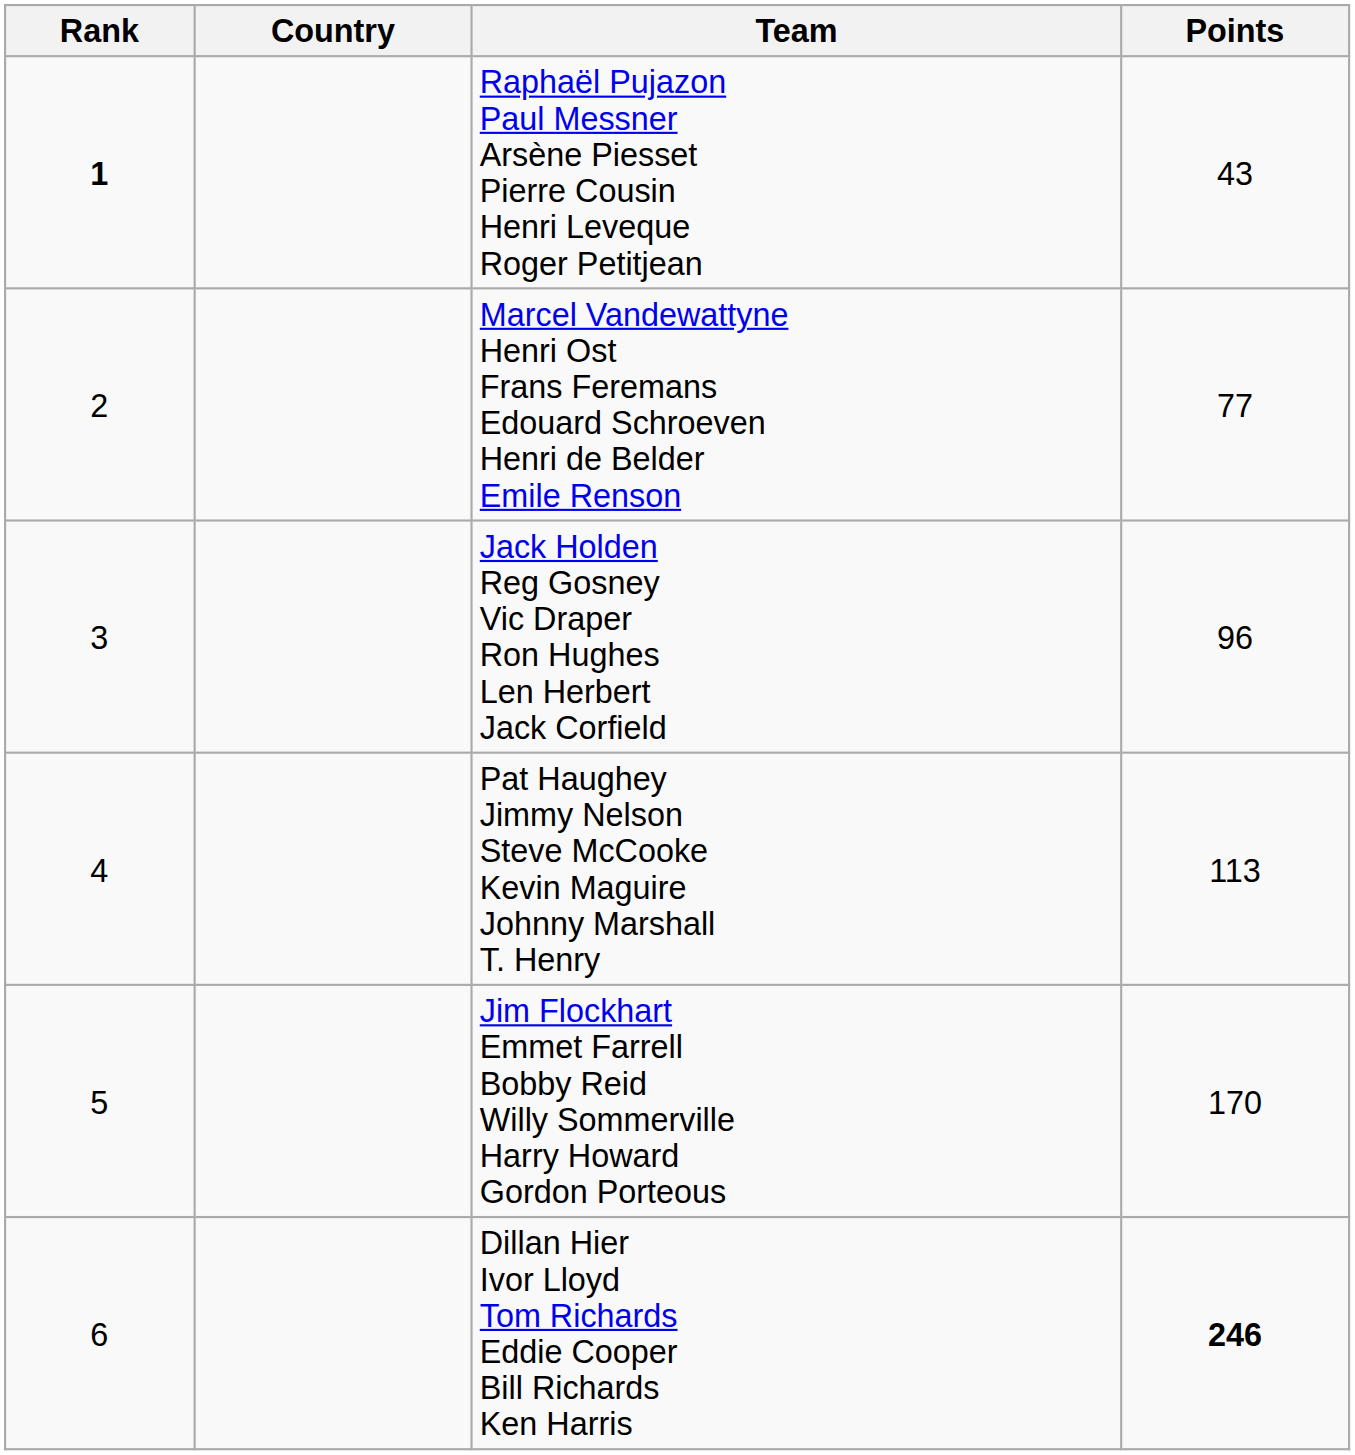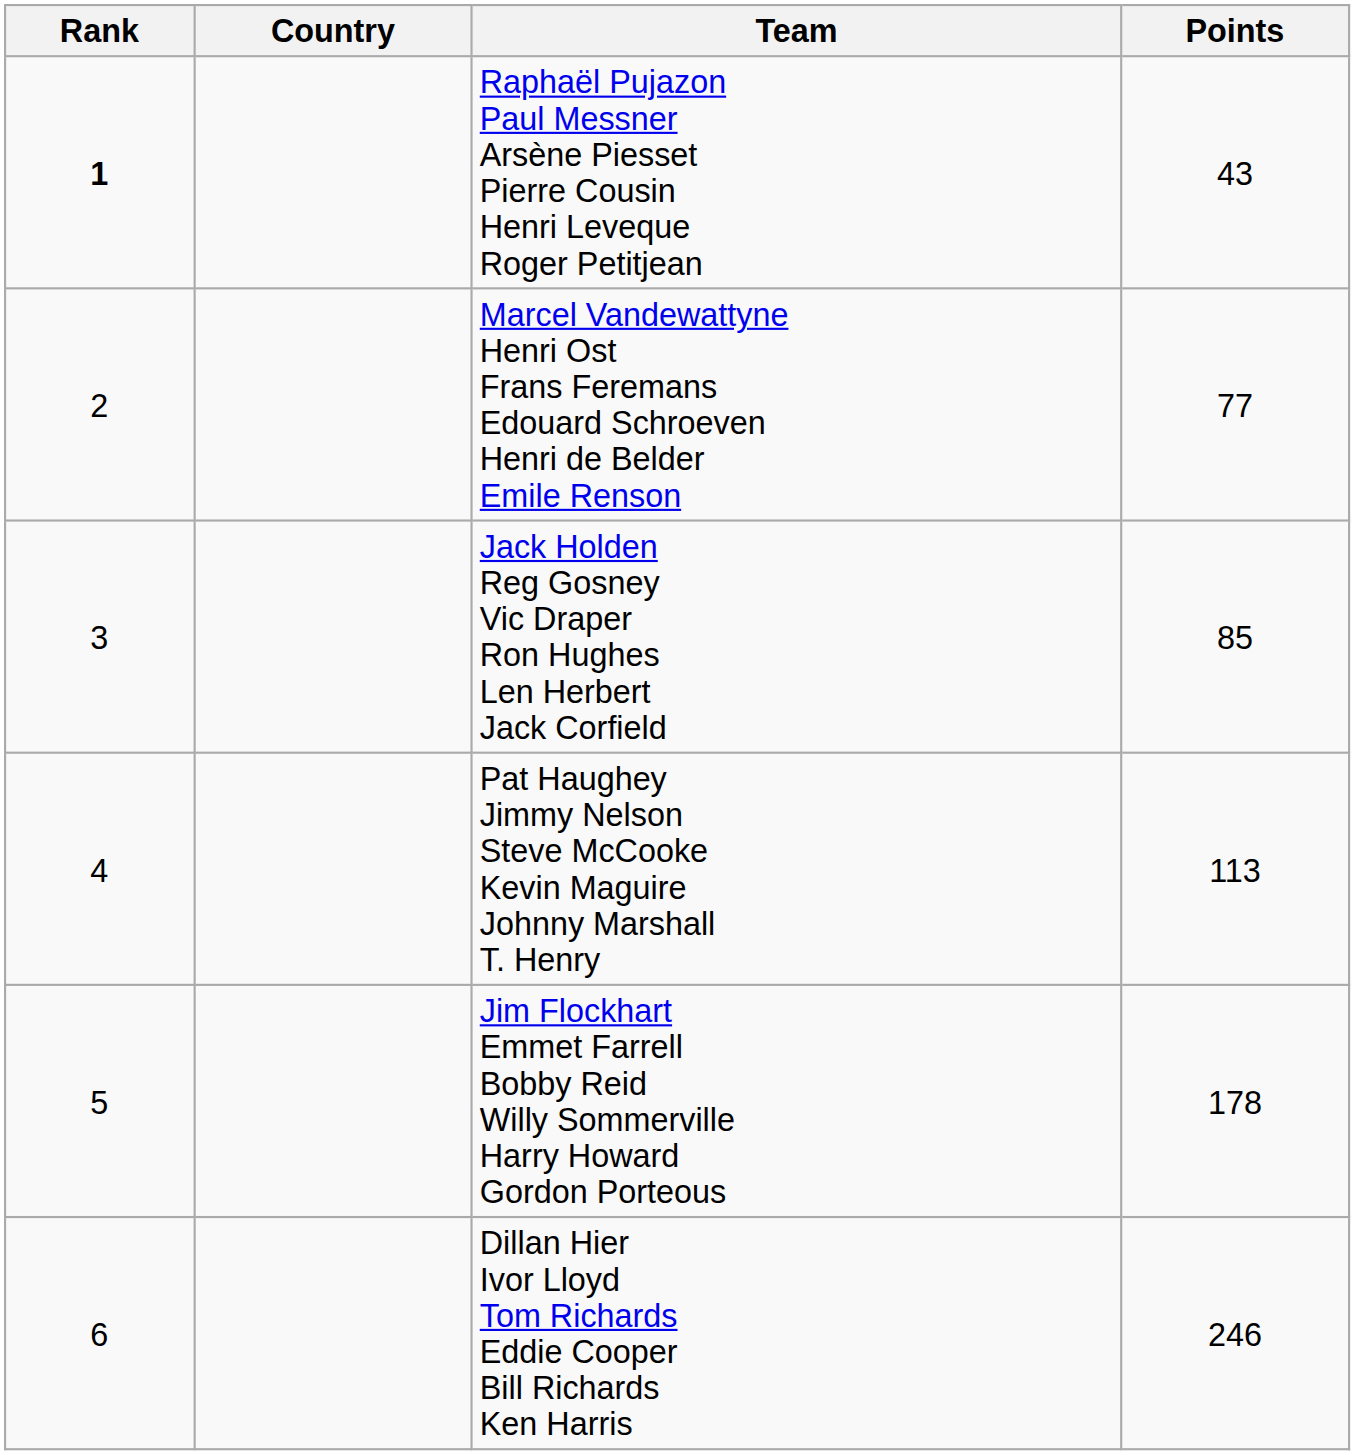(1235, 637) 96 -> (1235, 637) 85
(1235, 1102) 170 -> (1235, 1102) 178
(1235, 1334) bold -> (1235, 1334) normal
